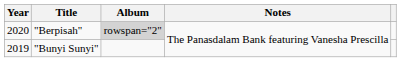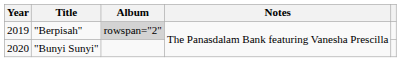(18, 30) 2020 -> (18, 30) 2019
(18, 48) 2019 -> (18, 48) 2020
